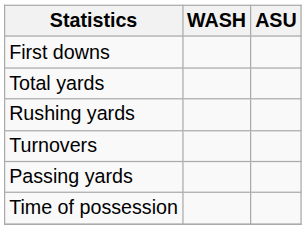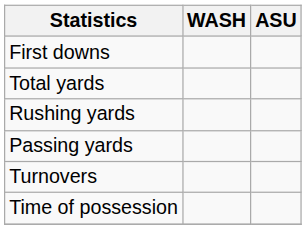rows swapped: (71, 176) <-> (53, 145)
